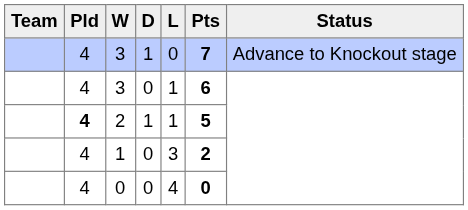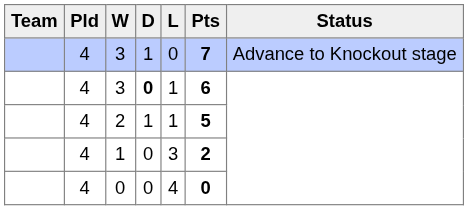(148, 87) normal -> (148, 87) bold
(85, 121) bold -> (85, 121) normal
